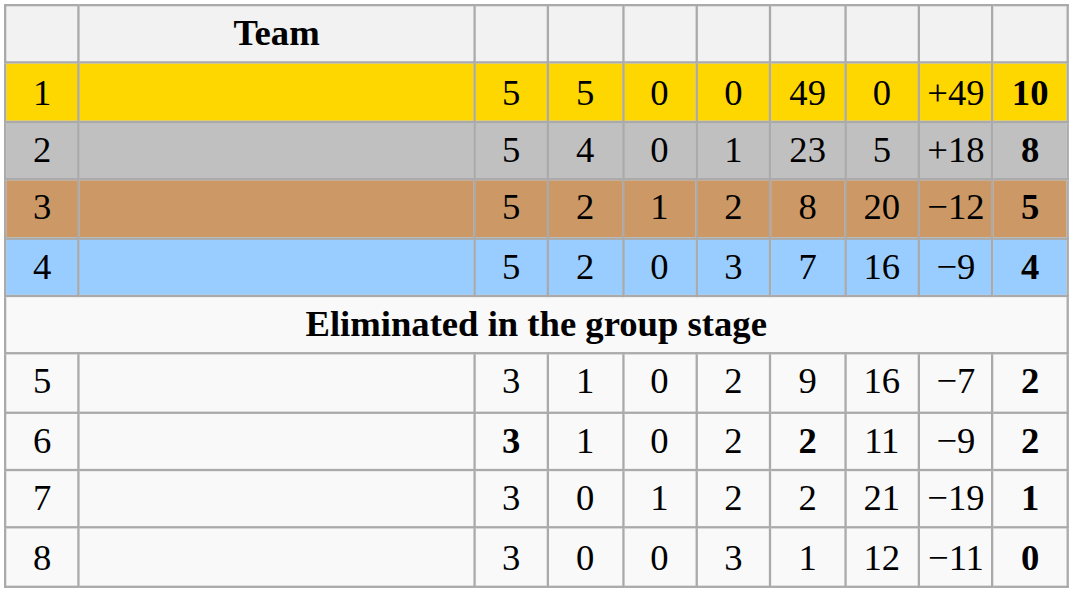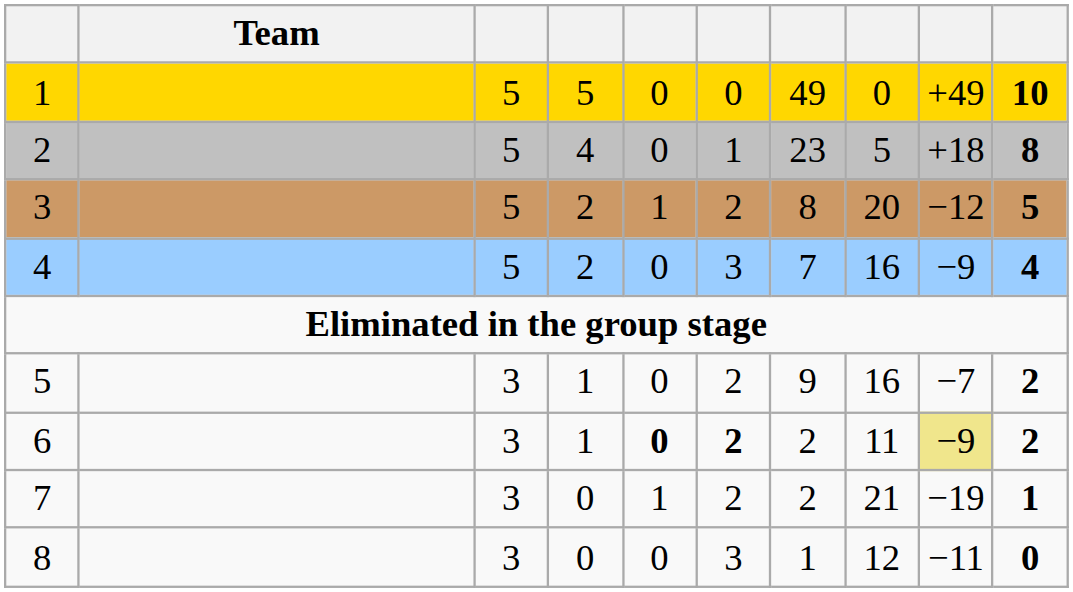(511, 440) bold -> (511, 440) normal
(659, 440) normal -> (659, 440) bold
(734, 440) normal -> (734, 440) bold
(808, 440) bold -> (808, 440) normal
(956, 440) no background -> (956, 440) khaki background
